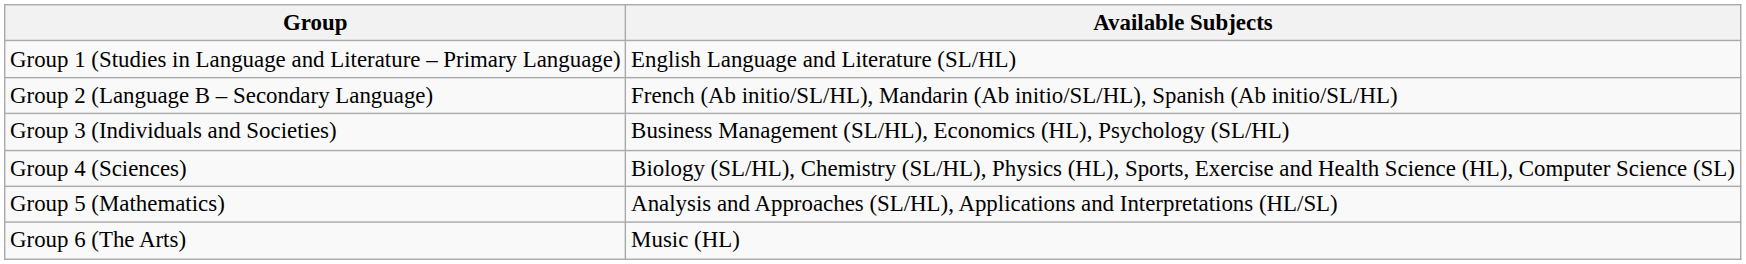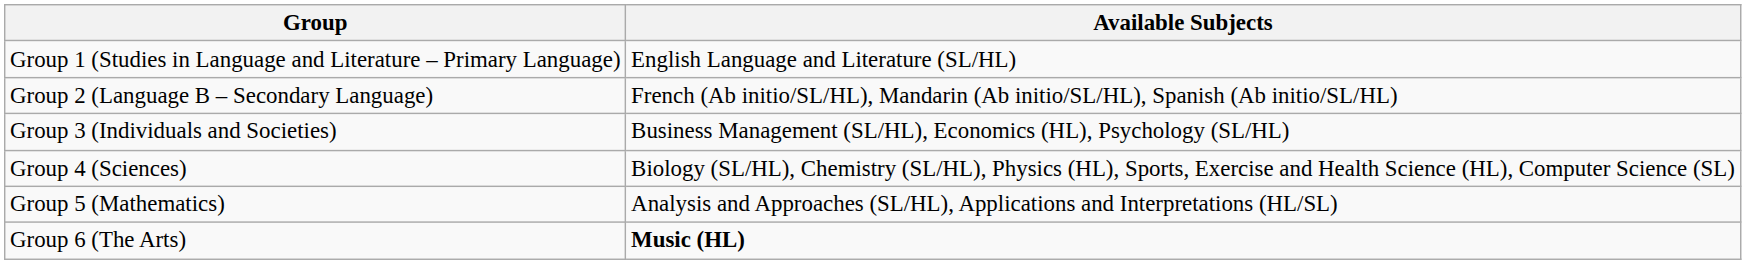(685, 240) normal -> (688, 240) bold
